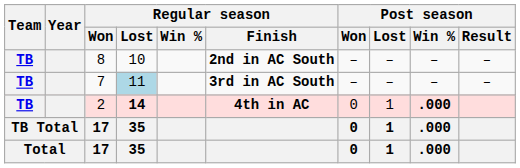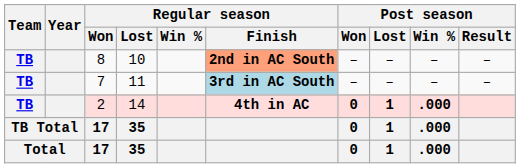(272, 61) no background -> (272, 61) lightsalmon background
(137, 84) lightblue background -> (137, 84) no background
(272, 84) no background -> (272, 84) lightblue background
(137, 106) bold -> (137, 106) normal
(354, 106) normal -> (354, 106) bold
(390, 106) normal -> (390, 106) bold
